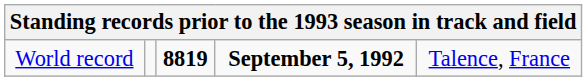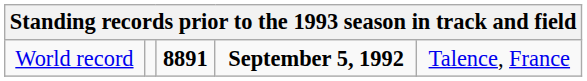(185, 57) 8819 -> (185, 57) 8891
